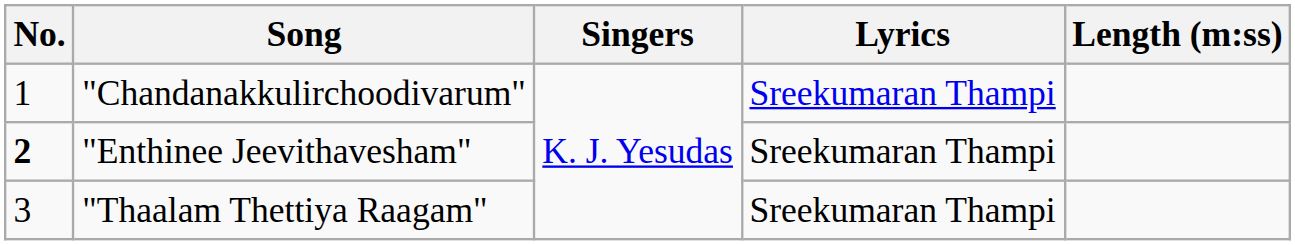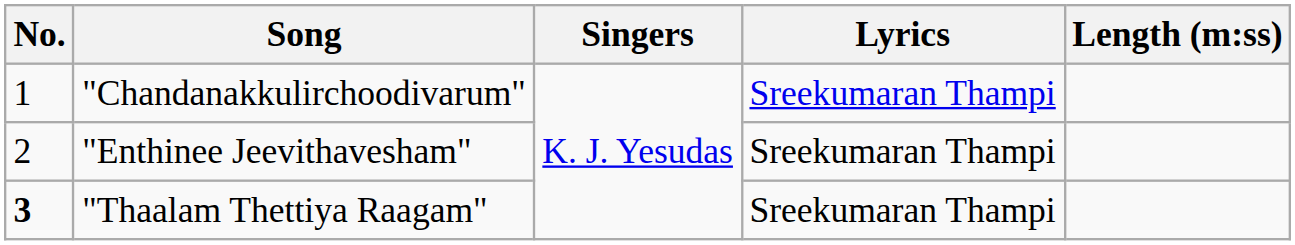(22, 151) bold -> (22, 151) normal
(22, 209) normal -> (22, 209) bold
